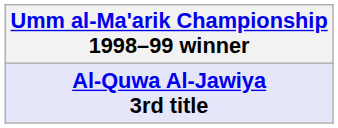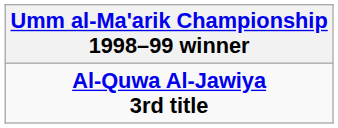(169, 92) lavender background -> (169, 92) no background
